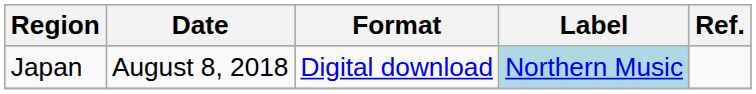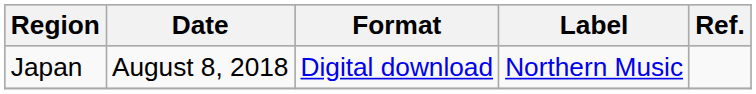(594, 66) lightblue background -> (594, 66) no background
